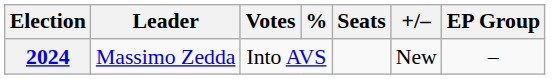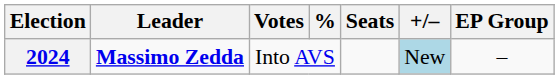(166, 56) normal -> (170, 56) bold
(416, 56) no background -> (425, 56) lightblue background
